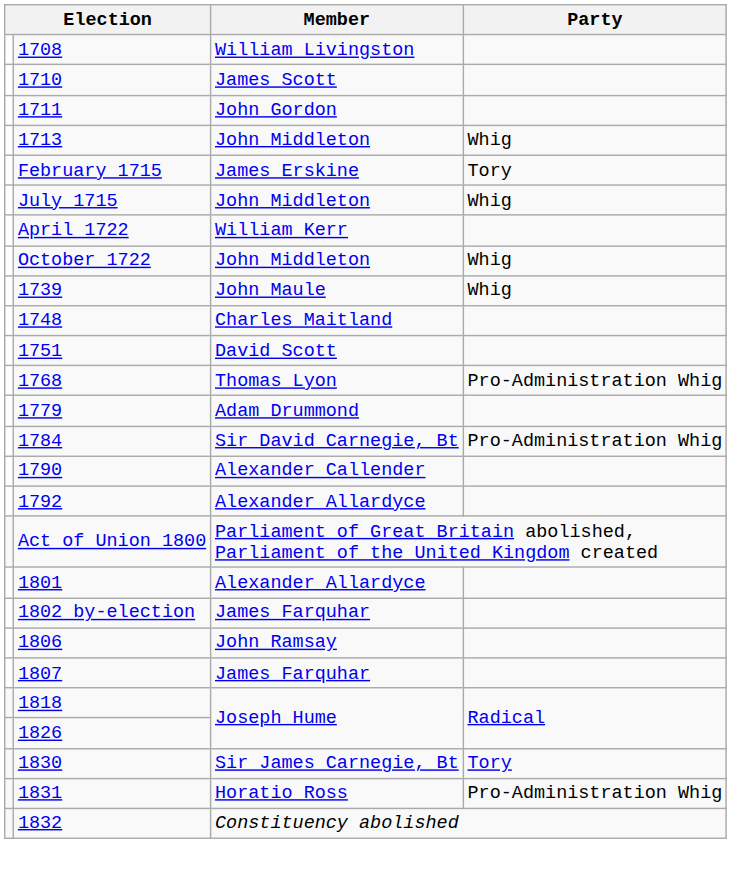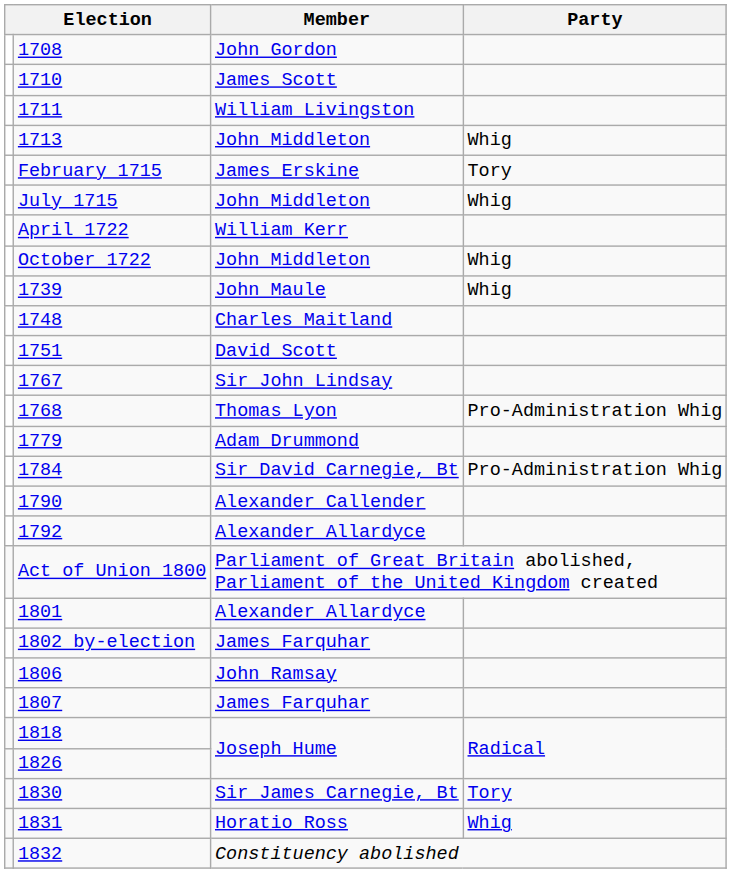(315, 50) William Livingston -> (276, 50) John Gordon
(276, 110) John Gordon -> (315, 110) William Livingston
+ row: (40, 381)
(595, 793) Pro-Administration Whig -> (490, 823) Whig
